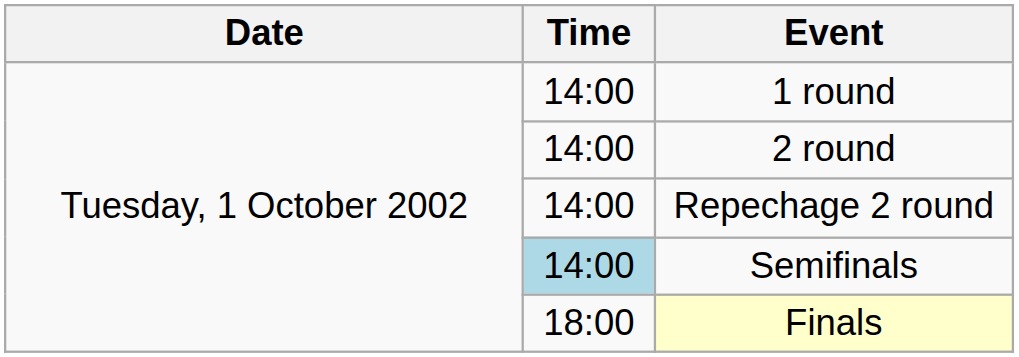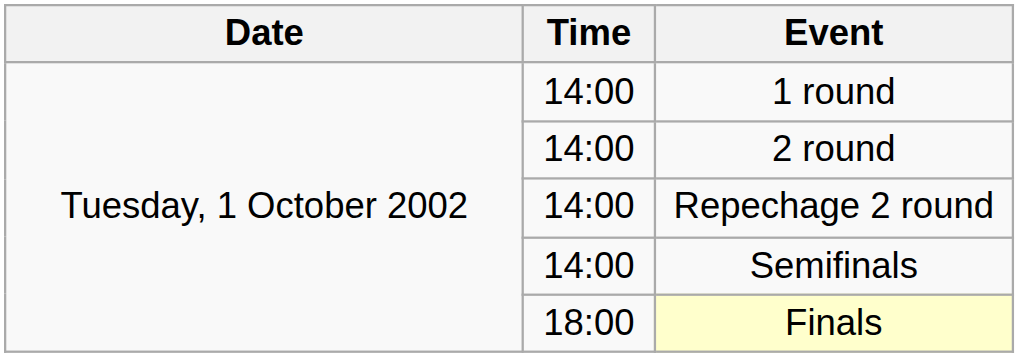(589, 264) lightblue background -> (589, 264) no background
